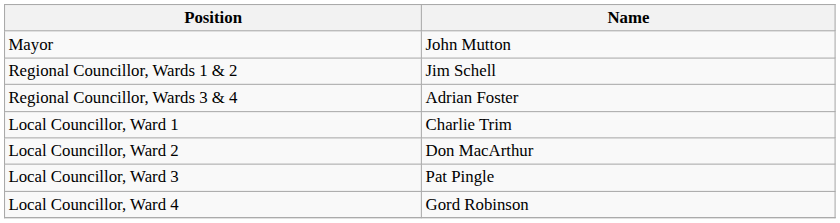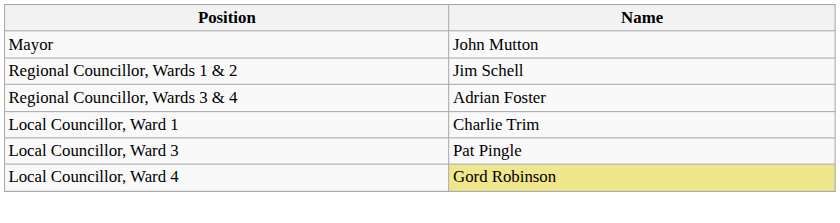- row: (94, 151)
(477, 204) no background -> (505, 177) khaki background
